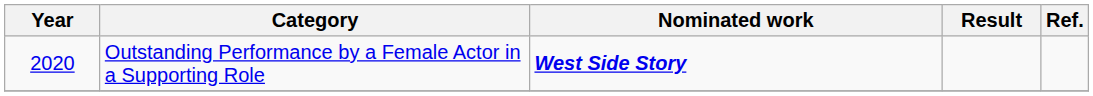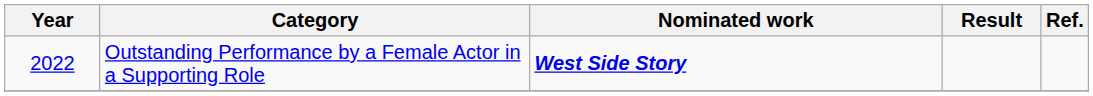(52, 63) 2020 -> (52, 63) 2022
